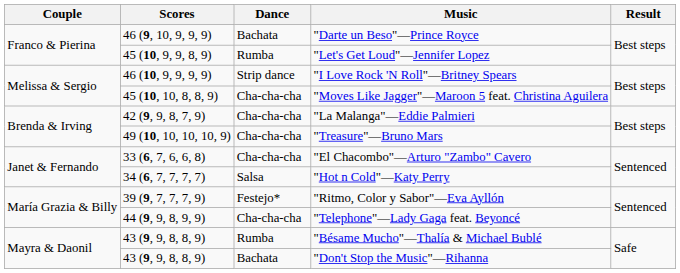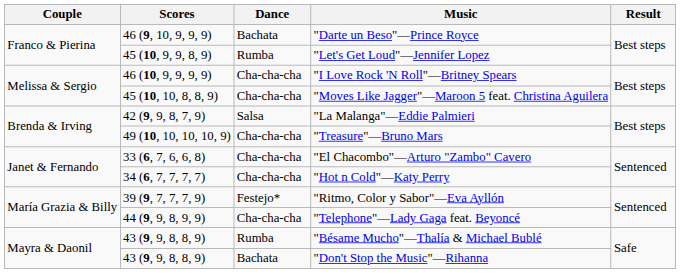(266, 75) Strip dance -> (269, 75) Cha-cha-cha
(269, 116) Cha-cha-cha -> (250, 116) Salsa
(250, 177) Salsa -> (269, 177) Cha-cha-cha
